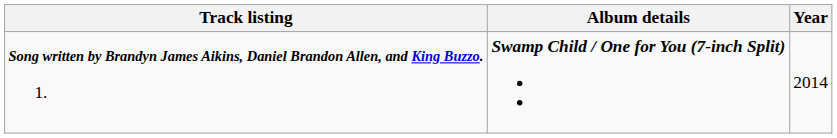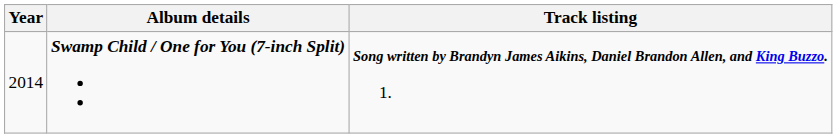columns swapped: (811, 18) <-> (246, 18)
